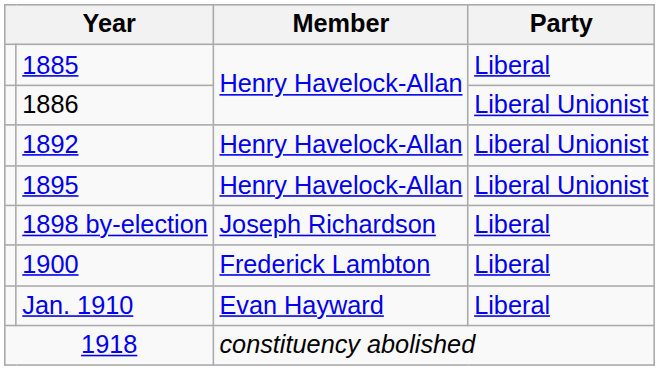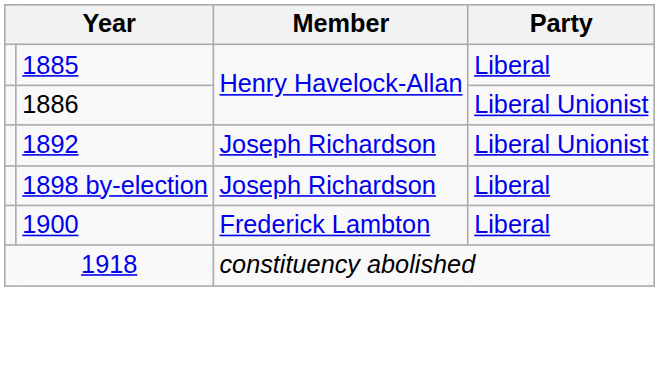(341, 144) Henry Havelock-Allan -> (328, 144) Joseph Richardson
- row: (50, 184)
- row: (78, 305)
